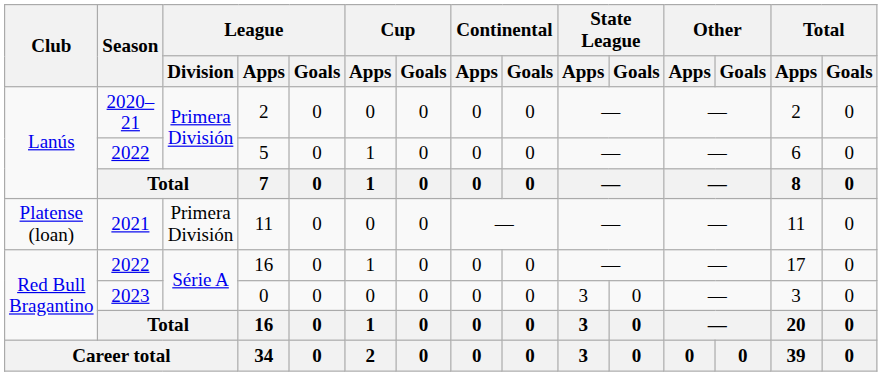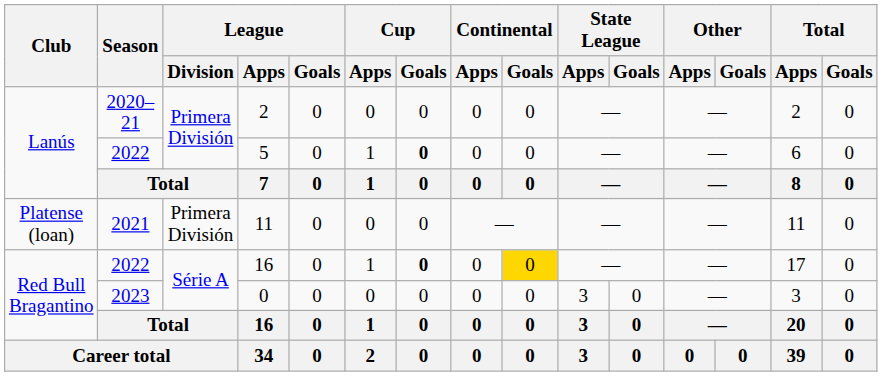(423, 153) normal -> (423, 153) bold
(423, 265) normal -> (423, 265) bold
(530, 265) no background -> (530, 265) gold background
